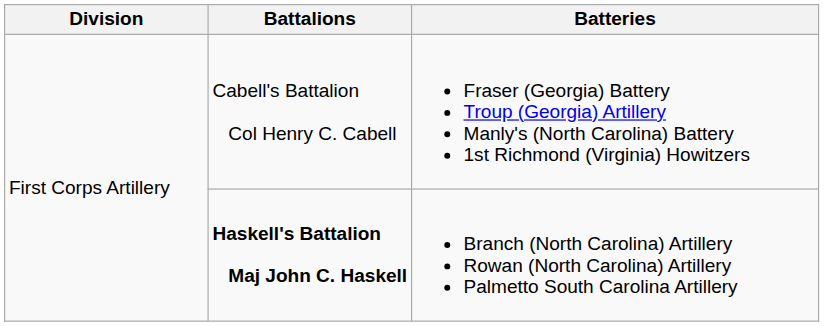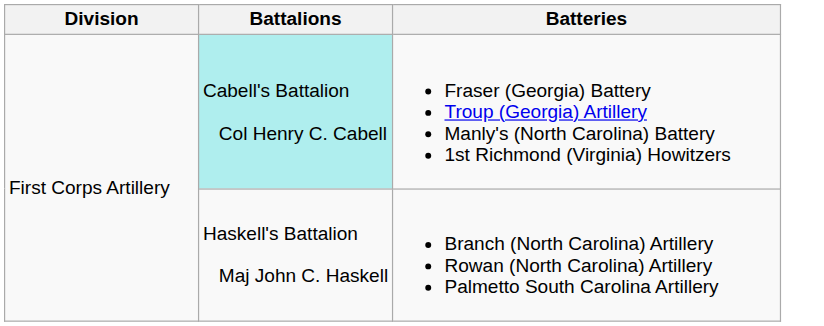(305, 111) no background -> (295, 111) paleturquoise background
(310, 254) bold -> (296, 254) normal
